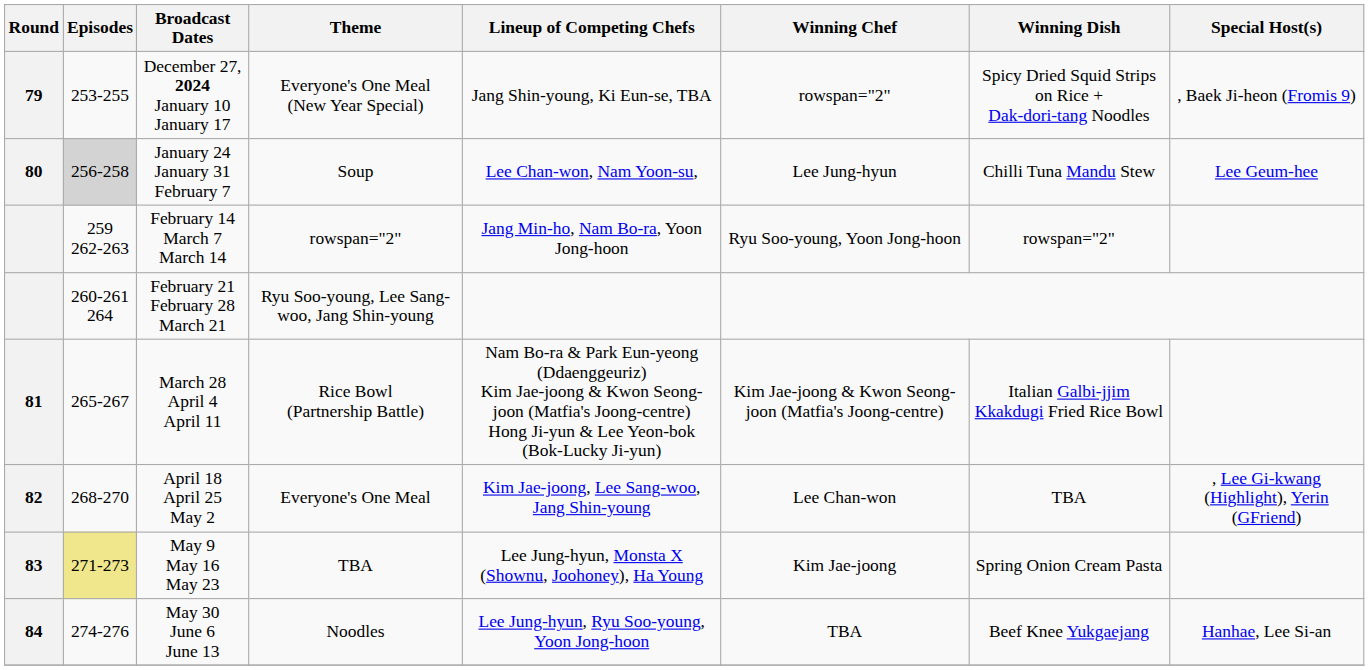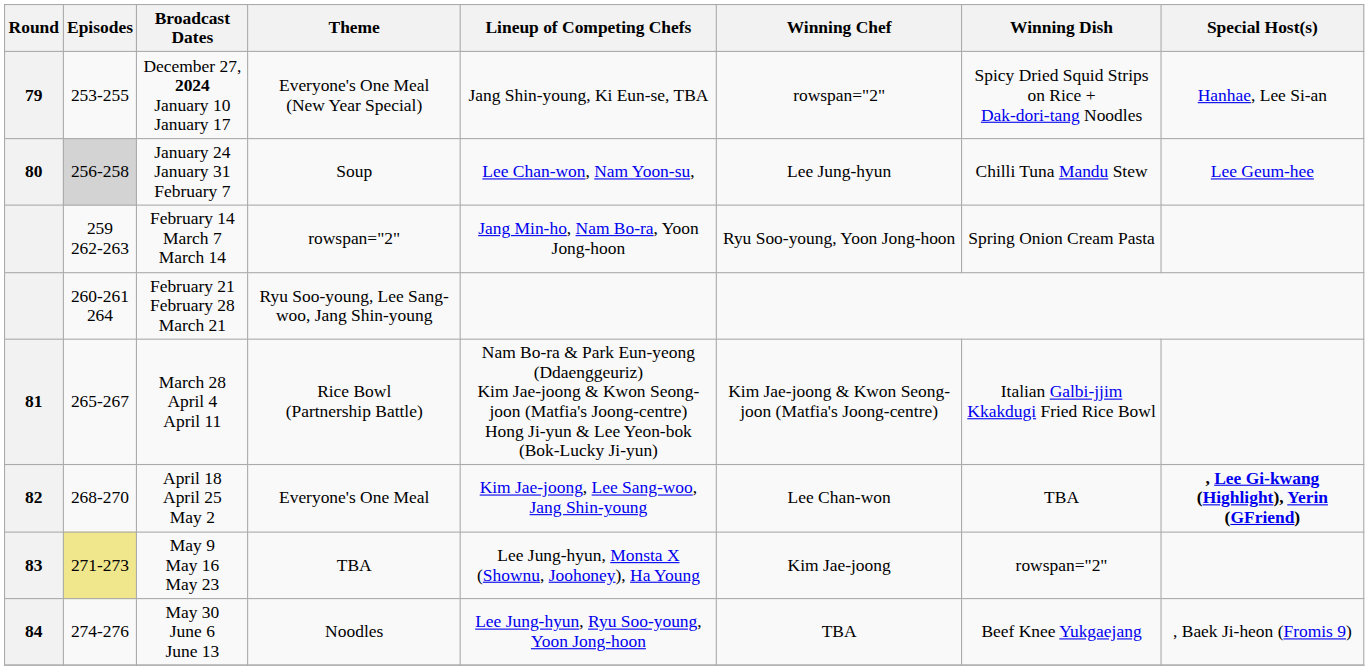(1267, 95) , Baek Ji-heon (Fromis 9) -> (1262, 95) Hanhae, Lee Si-an
(1069, 238) rowspan="2" -> (1062, 238) Spring Onion Cream Pasta
(1267, 498) normal -> (1262, 498) bold
(1069, 565) Spring Onion Cream Pasta -> (1062, 565) rowspan="2"
(1267, 631) Hanhae, Lee Si-an -> (1262, 631) , Baek Ji-heon (Fromis 9)
